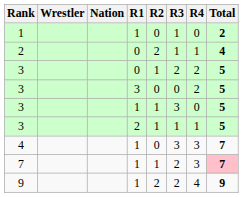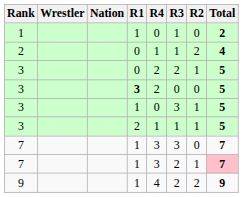columns swapped: (157, 13) <-> (197, 13)
(137, 88) normal -> (137, 88) bold
(21, 145) 4 -> (21, 145) 7
